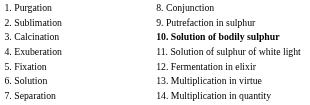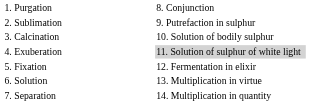(218, 37) bold -> (215, 37) normal
(228, 52) no background -> (228, 52) lightgrey background
